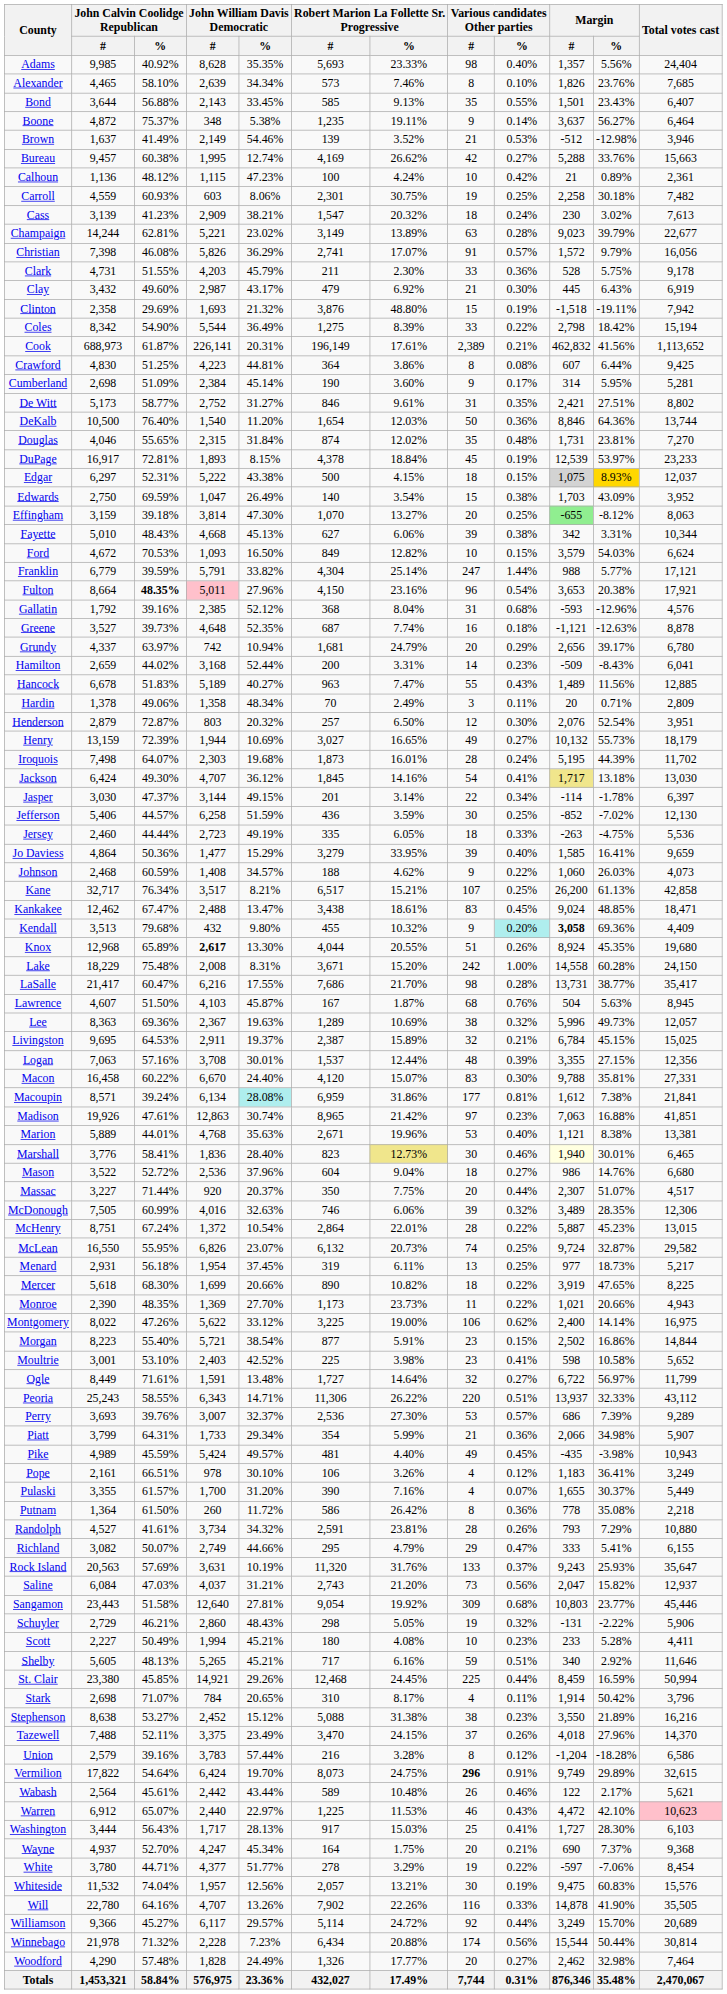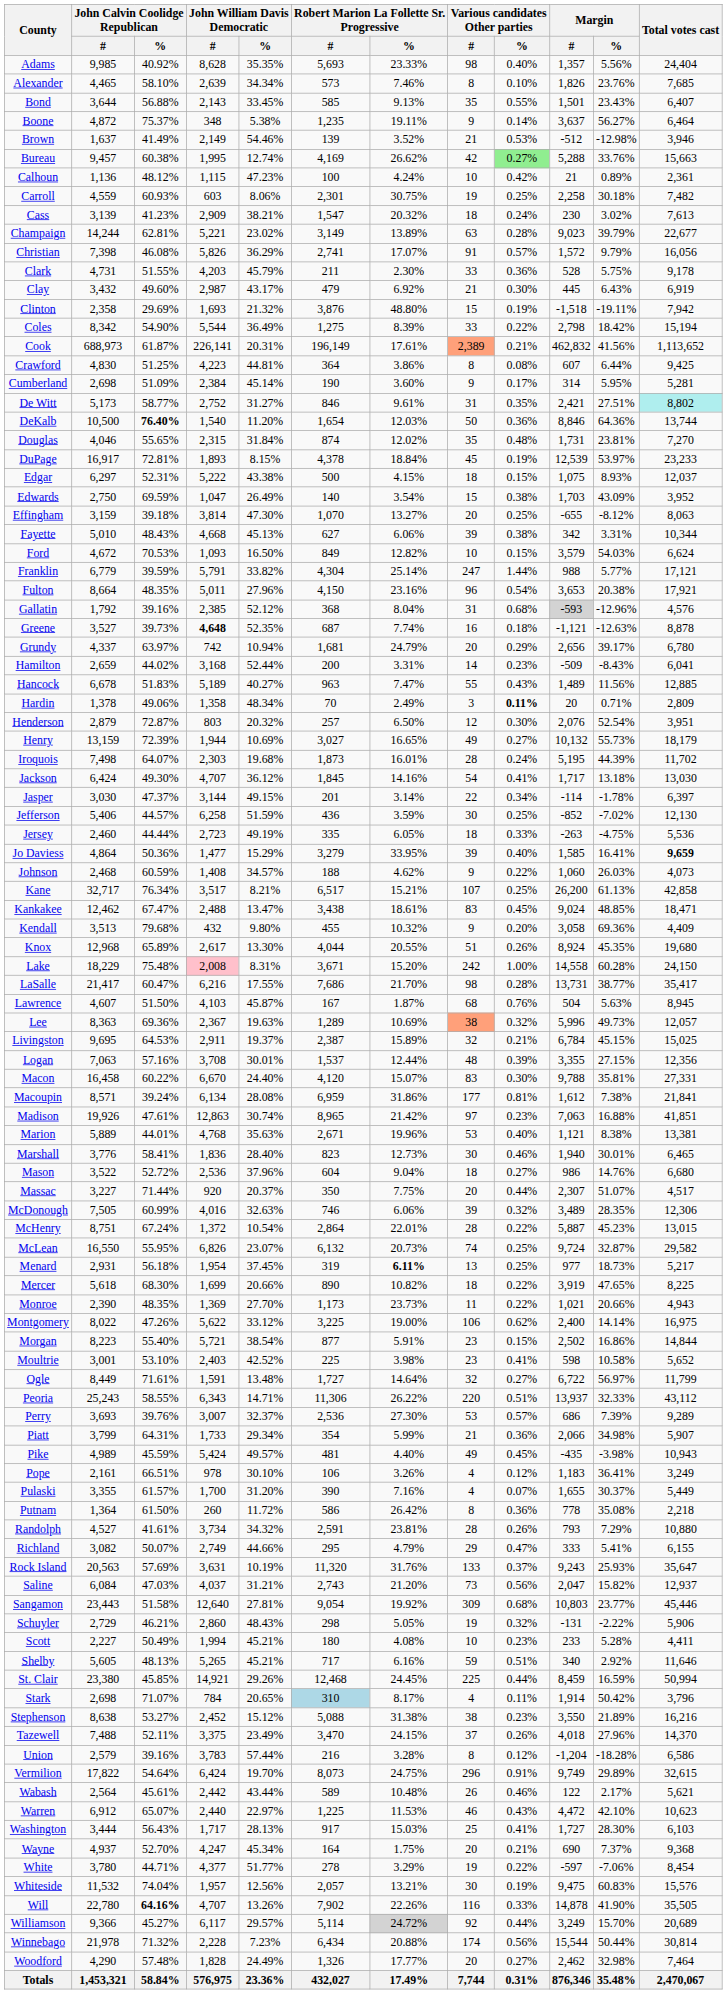(522, 158) no background -> (522, 158) lightgreen background
(471, 346) no background -> (471, 346) lightsalmon background
(681, 402) no background -> (681, 402) paleturquoise background
(160, 421) normal -> (160, 421) bold
(571, 477) lightgrey background -> (571, 477) no background
(616, 477) gold background -> (616, 477) no background
(571, 515) lightgreen background -> (571, 515) no background
(160, 590) bold -> (160, 590) normal
(213, 590) pink background -> (213, 590) no background
(571, 609) no background -> (571, 609) lightgrey background
(213, 628) normal -> (213, 628) bold
(522, 703) normal -> (522, 703) bold
(571, 778) khaki background -> (571, 778) no background
(681, 853) normal -> (681, 853) bold
(522, 928) paleturquoise background -> (522, 928) no background
(571, 928) bold -> (571, 928) normal
(213, 947) bold -> (213, 947) normal
(213, 966) no background -> (213, 966) pink background
(471, 1022) no background -> (471, 1022) lightsalmon background
(265, 1097) paleturquoise background -> (265, 1097) no background
(409, 1153) khaki background -> (409, 1153) no background
(571, 1153) lightyellow background -> (571, 1153) no background
(409, 1266) normal -> (409, 1266) bold
(331, 1698) no background -> (331, 1698) lightblue background
(471, 1773) bold -> (471, 1773) normal
(681, 1811) pink background -> (681, 1811) no background
(160, 1904) normal -> (160, 1904) bold
(409, 1923) no background -> (409, 1923) lightgrey background
